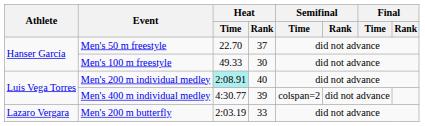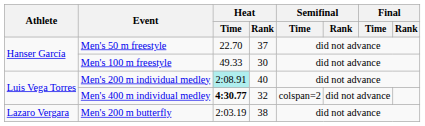(231, 96) normal -> (231, 96) bold
(262, 96) 39 -> (263, 96) 32
(262, 113) 33 -> (263, 113) 38
